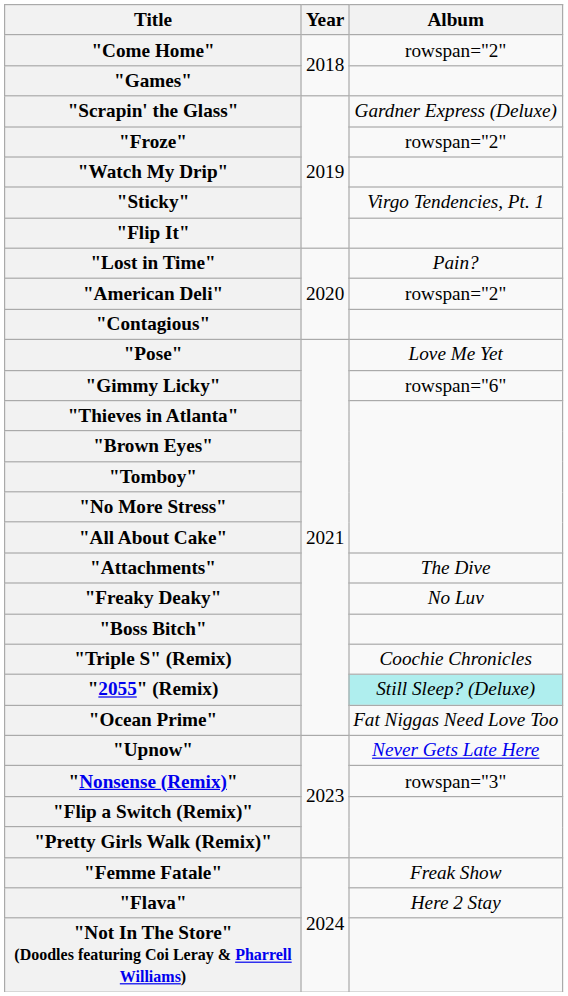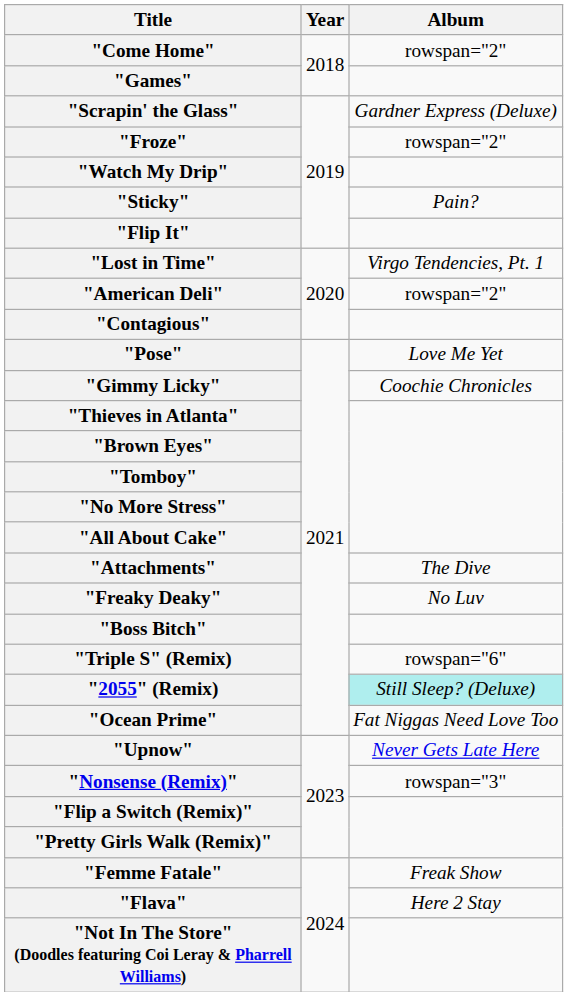(456, 202) Virgo Tendencies, Pt. 1 -> (456, 202) Pain?
(456, 263) Pain? -> (456, 263) Virgo Tendencies, Pt. 1
(456, 385) rowspan="6" -> (456, 385) Coochie Chronicles
(456, 659) Coochie Chronicles -> (456, 659) rowspan="6"
